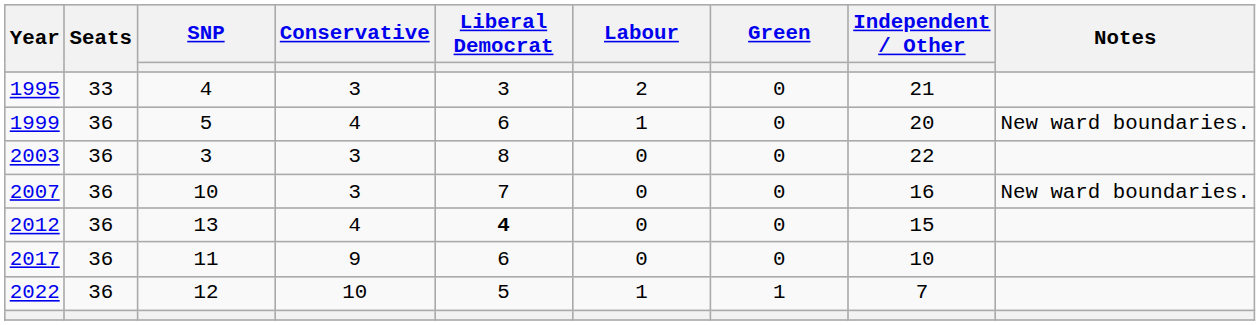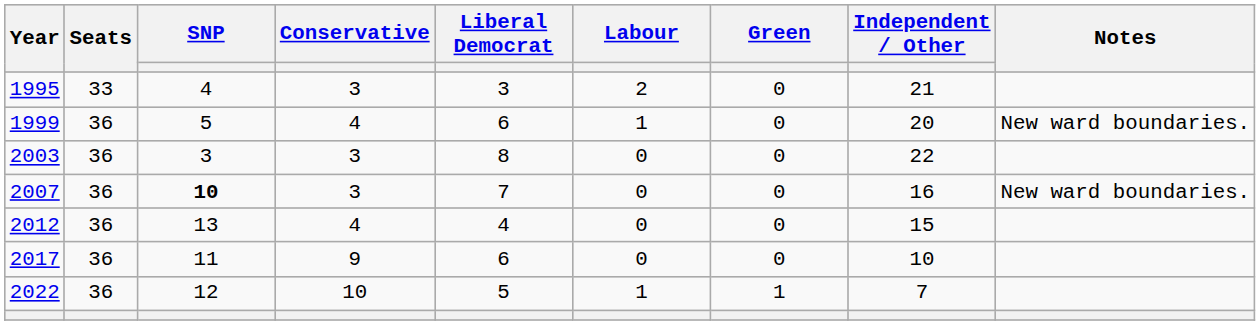(206, 191) normal -> (206, 191) bold
(504, 225) bold -> (504, 225) normal
